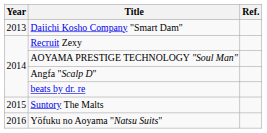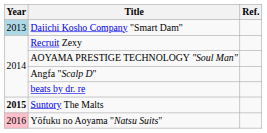(16, 27) no background -> (16, 27) lightblue background
(16, 105) normal -> (16, 105) bold
(16, 120) no background -> (16, 120) pink background
